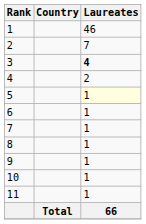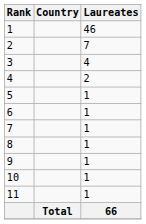(87, 62) bold -> (87, 62) normal
(87, 95) lightyellow background -> (87, 95) no background
